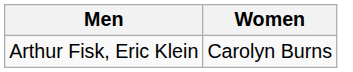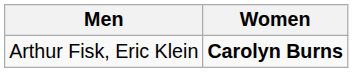(270, 51) normal -> (275, 51) bold
